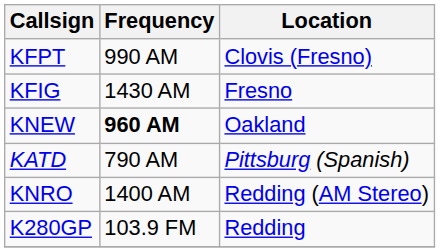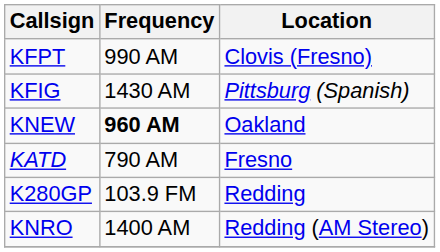(258, 90) Fresno -> (317, 90) Pittsburg (Spanish)
(317, 159) Pittsburg (Spanish) -> (258, 159) Fresno
rows swapped: (41, 194) <-> (51, 228)
